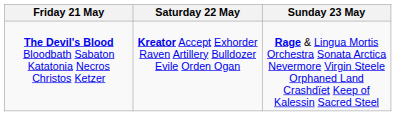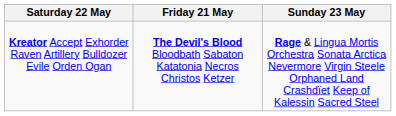columns swapped: (69, 13) <-> (198, 13)
